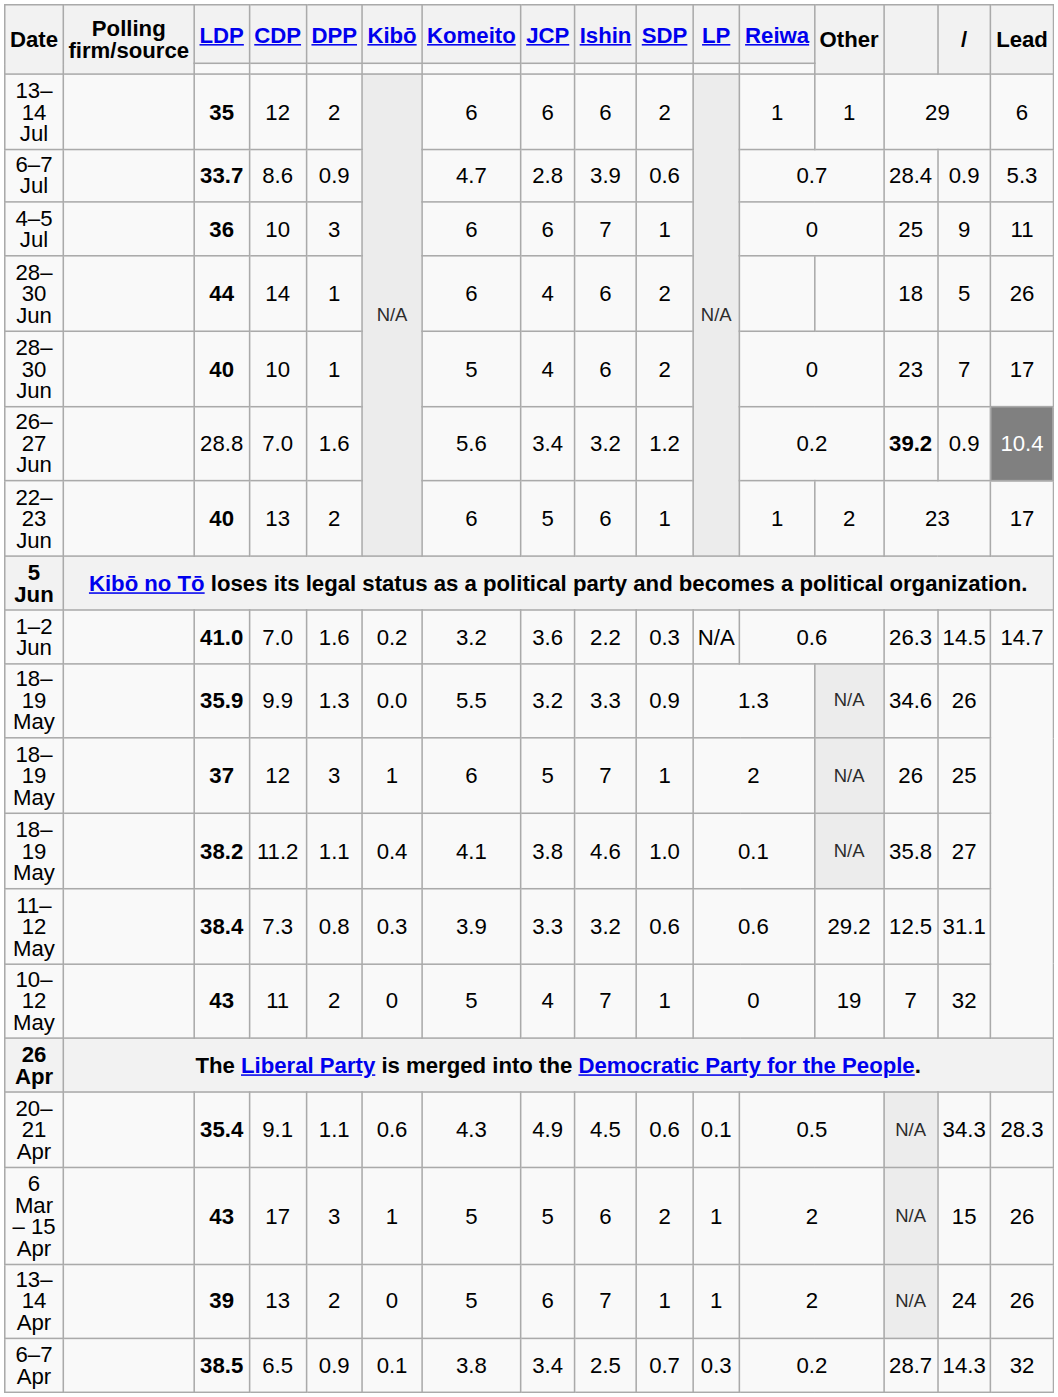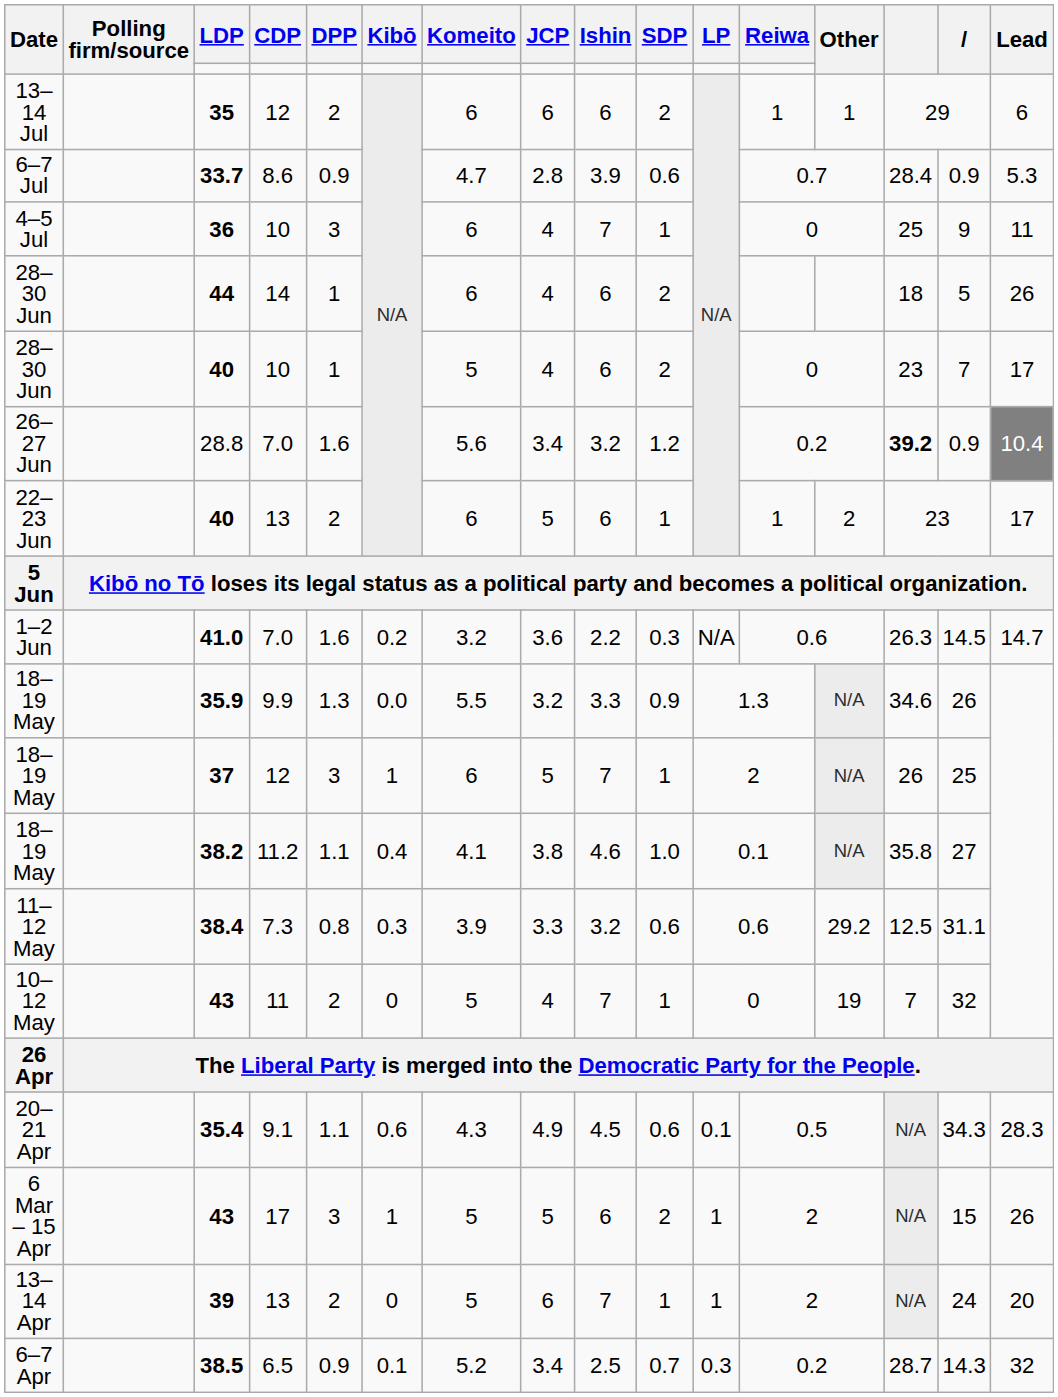(548, 229) 6 -> (548, 229) 4
(1022, 1302) 26 -> (1022, 1302) 20
(471, 1366) 3.8 -> (471, 1366) 5.2
